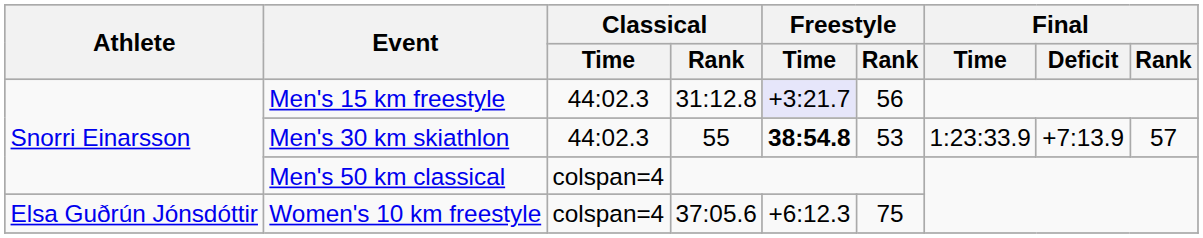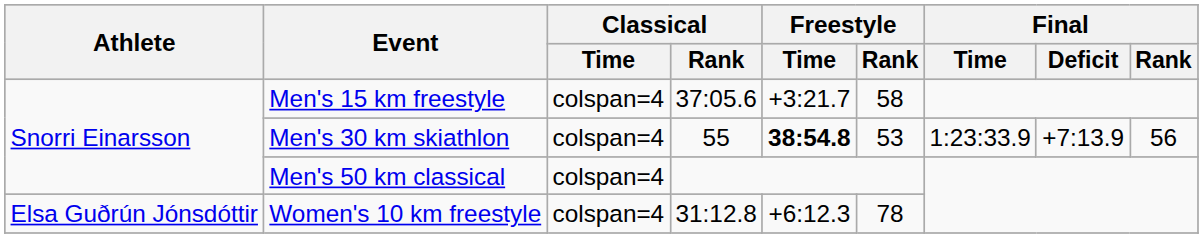(608, 99) 44:02.3 -> (608, 99) colspan=4
(716, 99) 31:12.8 -> (716, 99) 37:05.6
(809, 99) lavender background -> (809, 99) no background
(890, 99) 56 -> (890, 99) 58
(608, 138) 44:02.3 -> (608, 138) colspan=4
(1163, 138) 57 -> (1163, 138) 56
(716, 215) 37:05.6 -> (716, 215) 31:12.8
(890, 215) 75 -> (890, 215) 78
